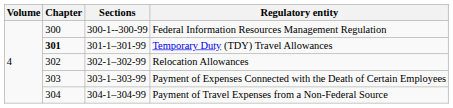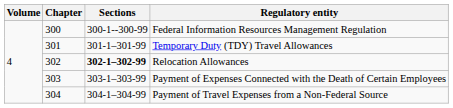(53, 45) bold -> (53, 45) normal
(116, 62) normal -> (116, 62) bold
